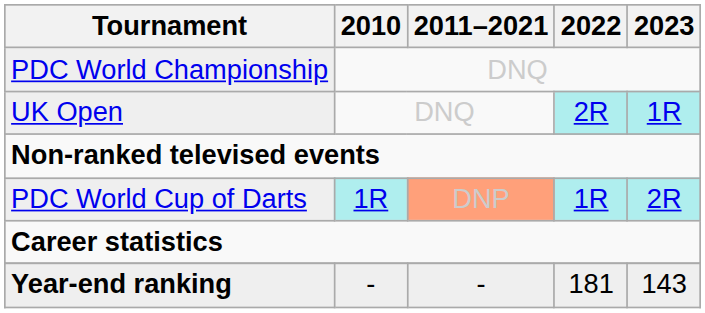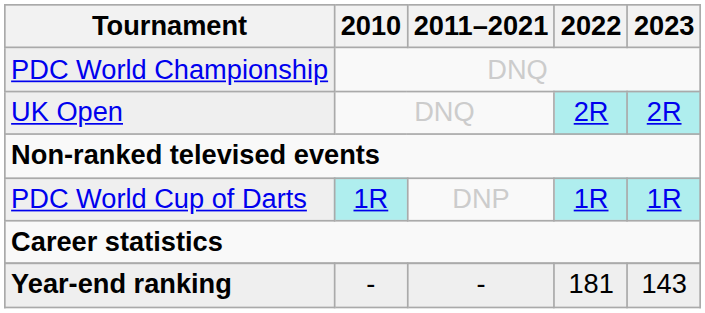(664, 112) 1R -> (664, 112) 2R
(481, 198) lightsalmon background -> (481, 198) no background
(664, 198) 2R -> (664, 198) 1R
